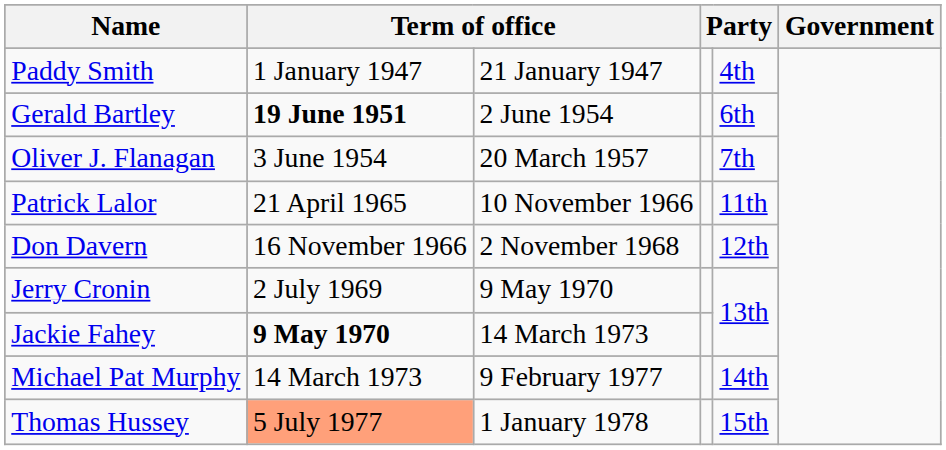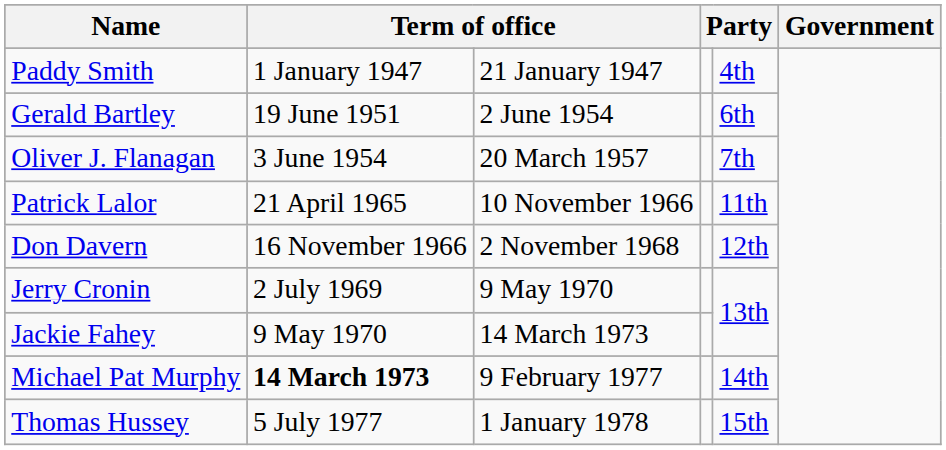(330, 114) bold -> (327, 114) normal
(322, 333) bold -> (320, 333) normal
(338, 377) normal -> (341, 377) bold
(318, 421) lightsalmon background -> (318, 421) no background
